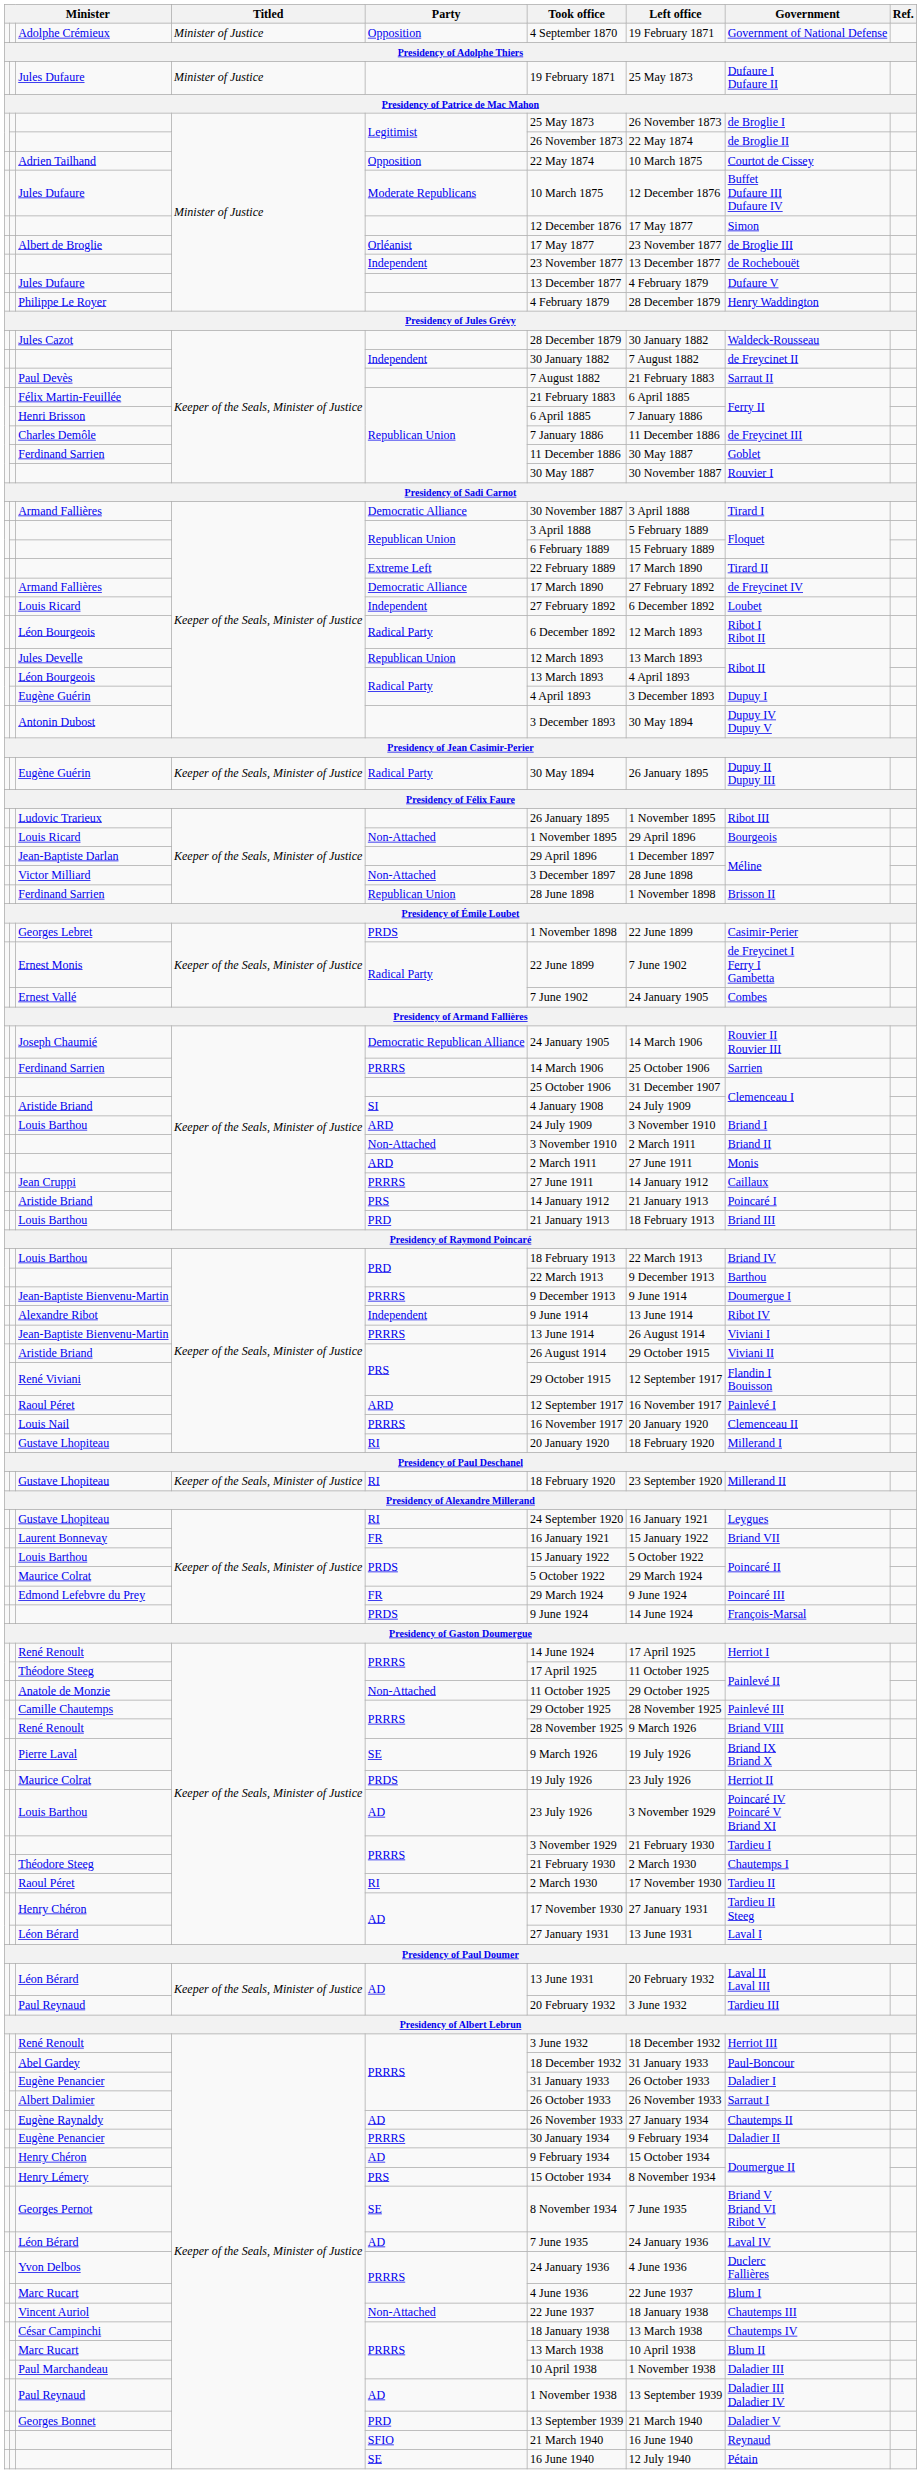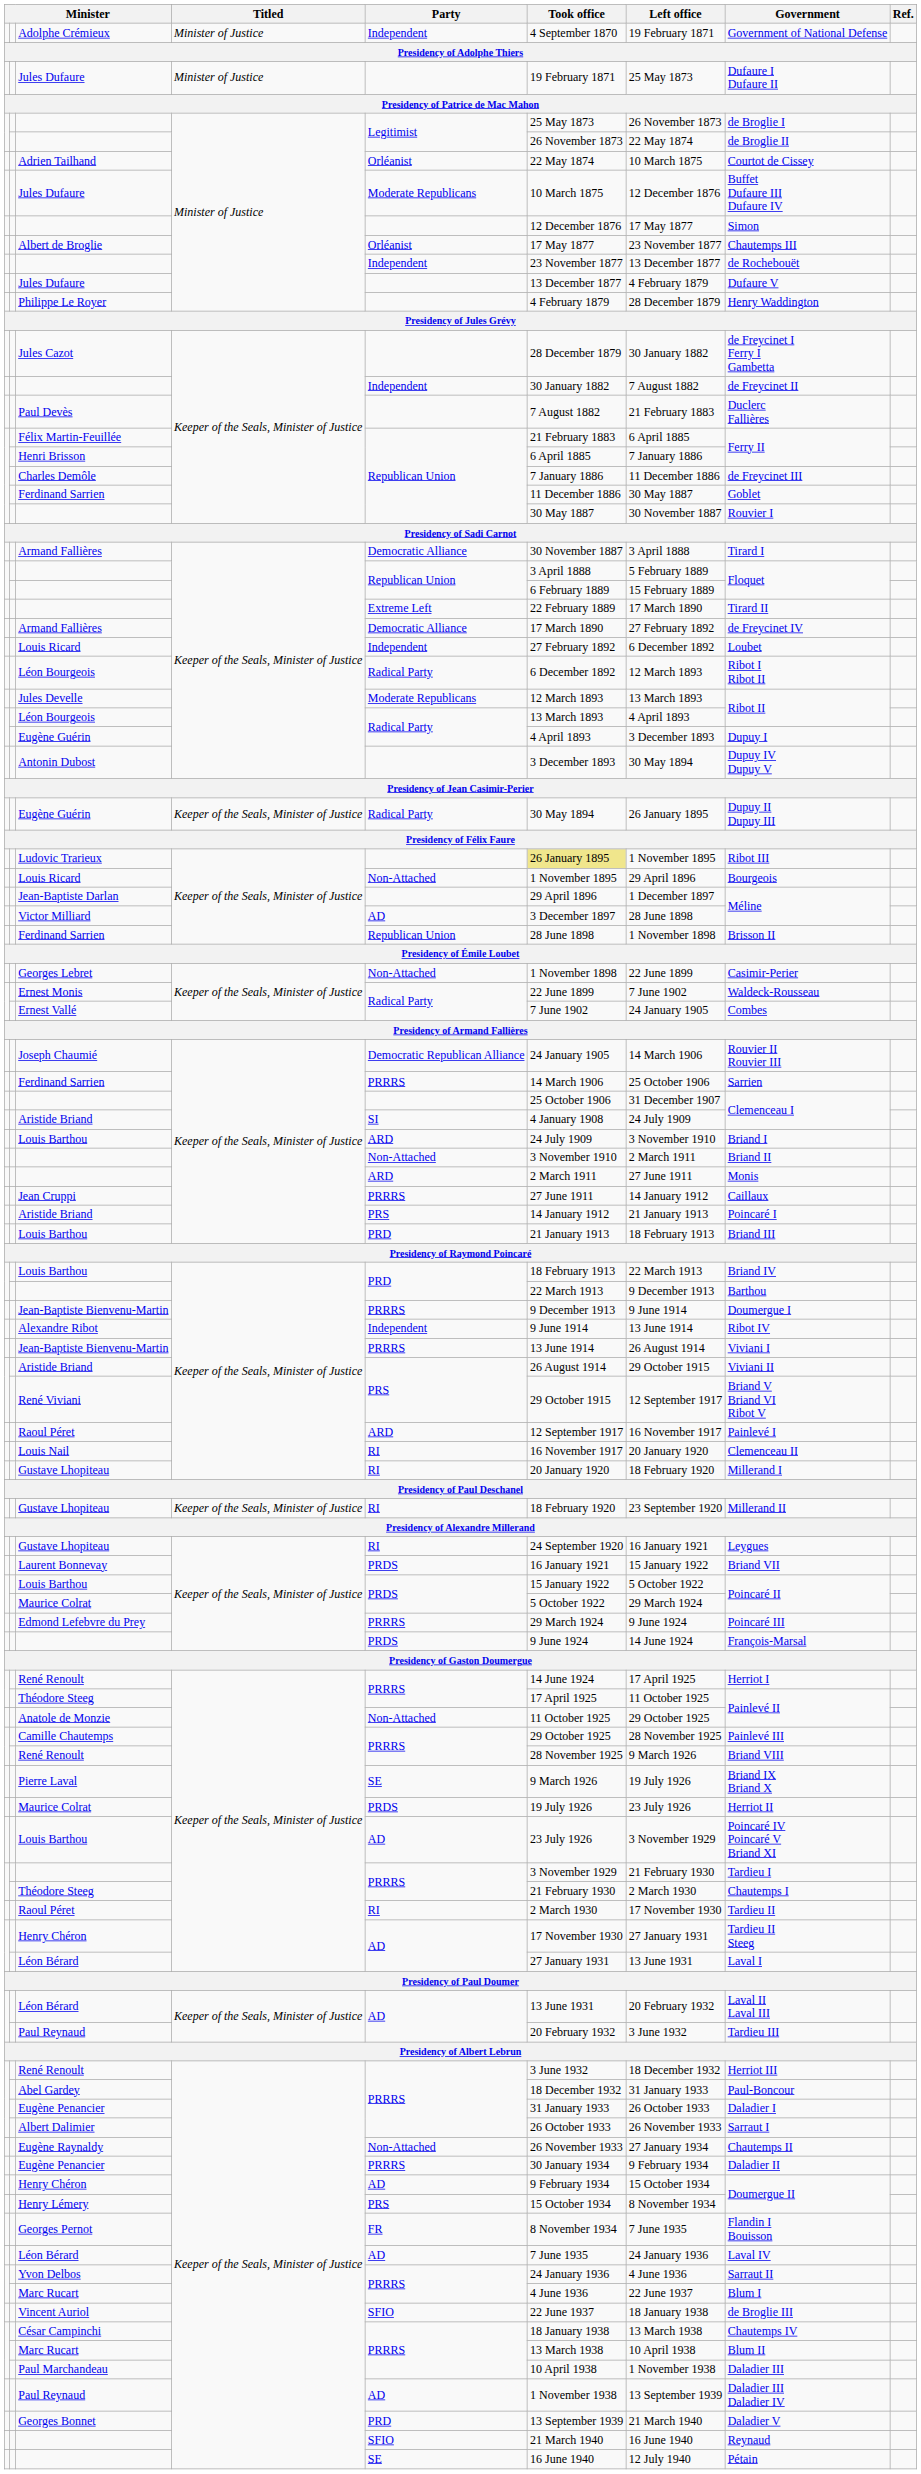(395, 33) Opposition -> (398, 33) Independent
(395, 160) Opposition -> (390, 160) Orléanist
(760, 244) de Broglie III -> (762, 244) Chautemps III
(774, 339) Waldeck-Rousseau -> (761, 353) de Freycinet I Ferry I Gambetta
(751, 378) Sarraut II -> (748, 411) Duclerc Fallières
(412, 657) Republican Union -> (422, 698) Moderate Republicans
(570, 818) no background -> (570, 858) khaki background
(402, 875) Non-Attached -> (377, 915) AD
(383, 932) PRDS -> (402, 972) Non-Attached
(761, 964) de Freycinet I Ferry I Gambetta -> (774, 991) Waldeck-Rousseau
(750, 1379) Flandin I Bouisson -> (752, 1399) Briand V Briand VI Ribot V
(387, 1424) PRRRS -> (374, 1451) RI
(375, 1538) FR -> (383, 1565) PRDS
(375, 1595) FR -> (387, 1622) PRRRS
(377, 2119) AD -> (402, 2146) Non-Attached
(375, 2209) SE -> (375, 2229) FR
(752, 2209) Briand V Briand VI Ribot V -> (750, 2229) Flandin I Bouisson
(748, 2267) Duclerc Fallières -> (751, 2274) Sarraut II
(402, 2312) Non-Attached -> (381, 2312) SFIO
(762, 2312) Chautemps III -> (760, 2312) de Broglie III
